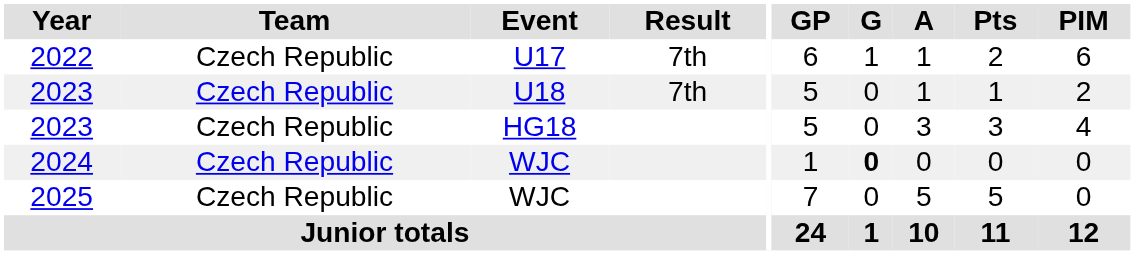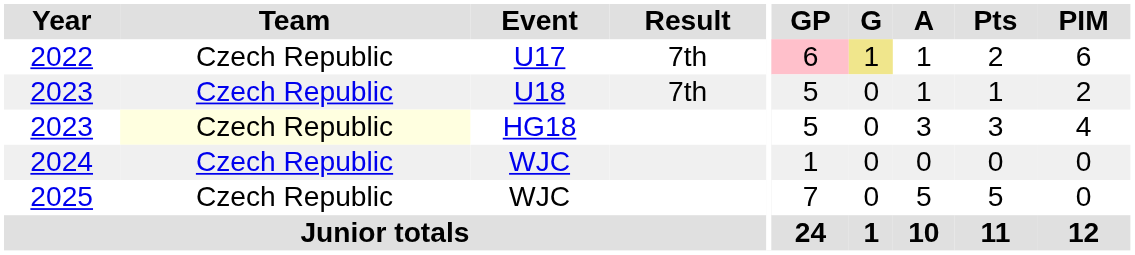(810, 56) no background -> (810, 56) pink background
(871, 56) no background -> (871, 56) khaki background
(295, 126) no background -> (295, 126) lightyellow background
(871, 162) bold -> (871, 162) normal
